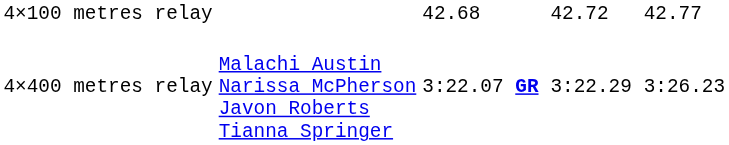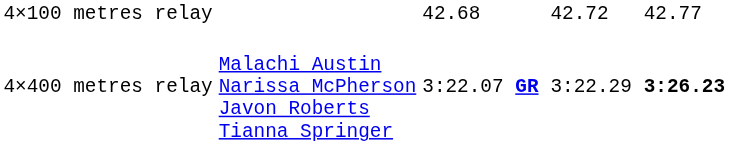(684, 87) normal -> (684, 87) bold
